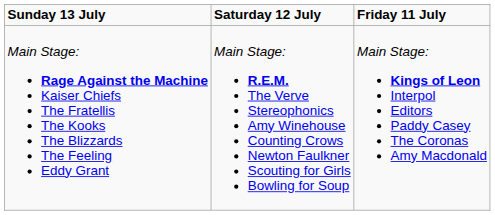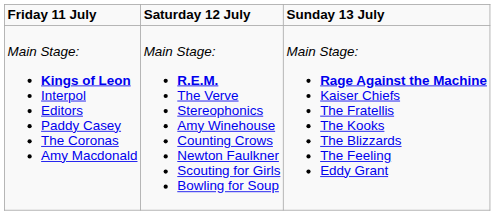columns swapped: (401, 15) <-> (56, 15)
